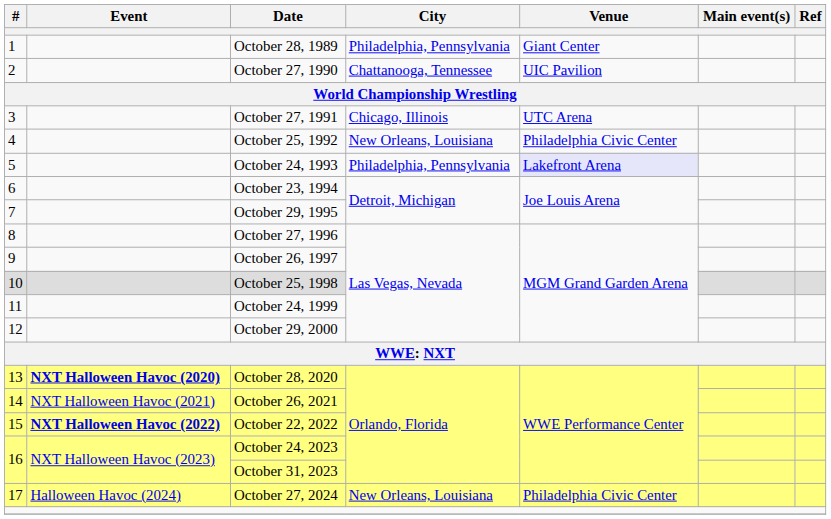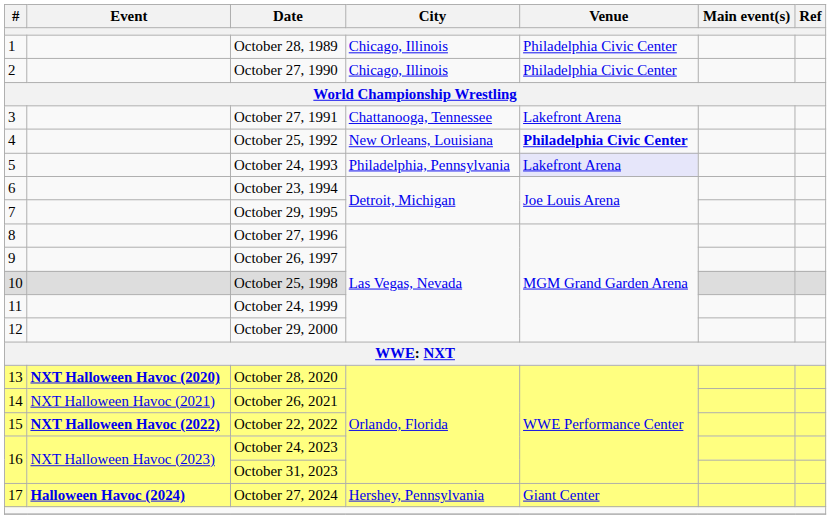(429, 46) Philadelphia, Pennsylvania -> (398, 46) Chicago, Illinois
(561, 46) Giant Center -> (600, 46) Philadelphia Civic Center
(420, 70) Chattanooga, Tennessee -> (398, 70) Chicago, Illinois
(563, 70) UIC Pavilion -> (600, 70) Philadelphia Civic Center
(398, 117) Chicago, Illinois -> (420, 117) Chattanooga, Tennessee
(558, 117) UTC Arena -> (572, 117) Lakefront Arena
(600, 141) normal -> (605, 141) bold
(106, 495) normal -> (108, 495) bold
(421, 495) New Orleans, Louisiana -> (416, 495) Hershey, Pennsylvania
(600, 495) Philadelphia Civic Center -> (561, 495) Giant Center
